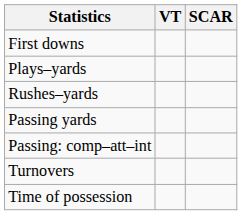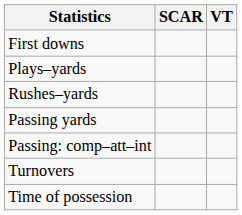columns swapped: (211, 17) <-> (170, 17)
